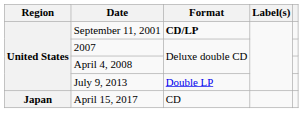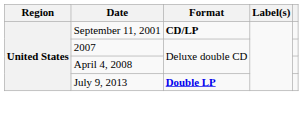(189, 82) normal -> (191, 82) bold
- row: (106, 99)
